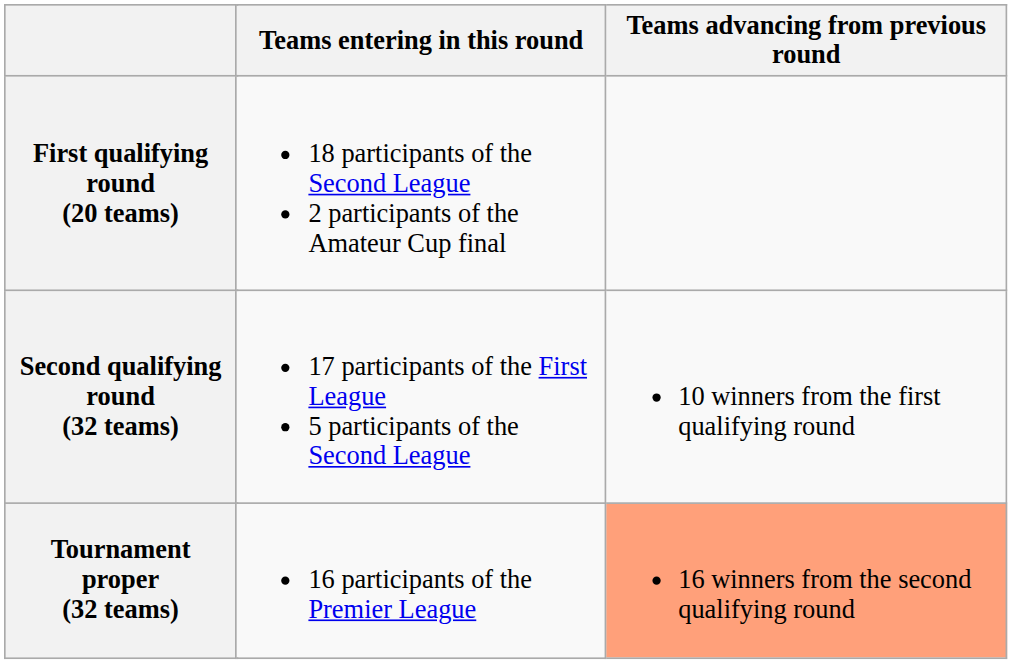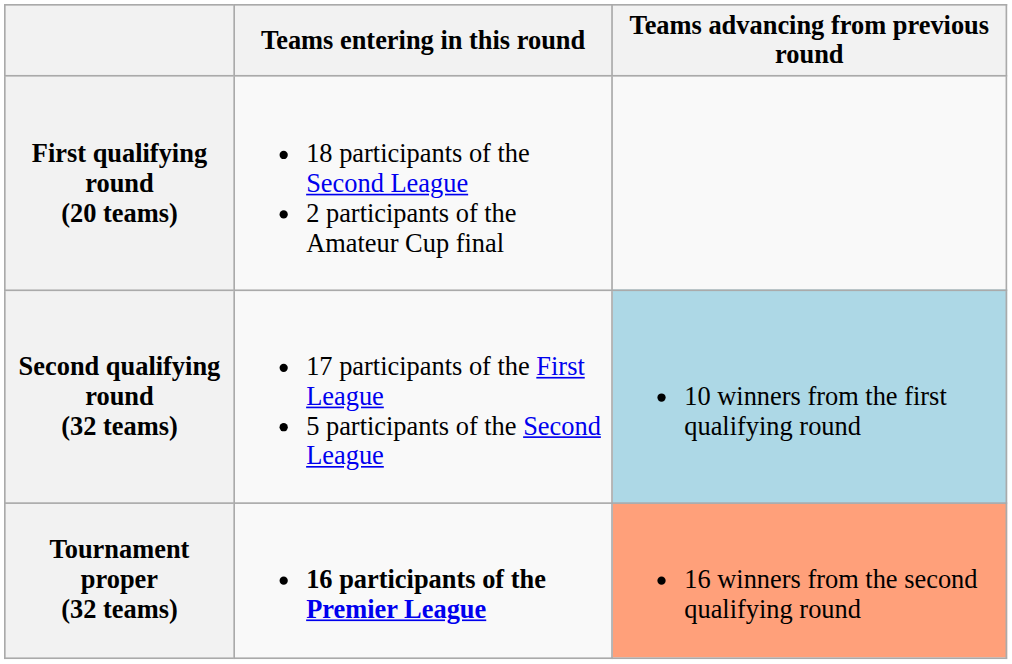(806, 411) no background -> (809, 411) lightblue background
(421, 595) normal -> (423, 595) bold
